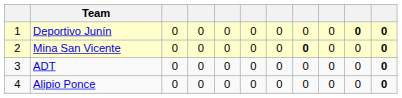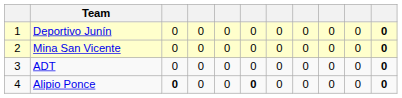(358, 31) bold -> (358, 31) normal
(306, 48) bold -> (306, 48) normal
(175, 84) normal -> (175, 84) bold
(253, 84) normal -> (253, 84) bold
